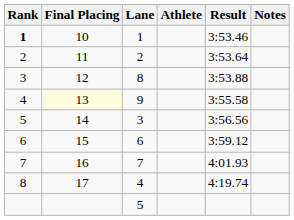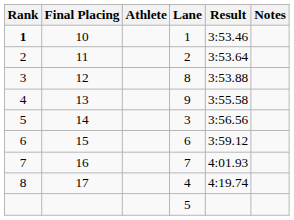columns swapped: (140, 15) <-> (181, 15)
(82, 99) lightyellow background -> (82, 99) no background
